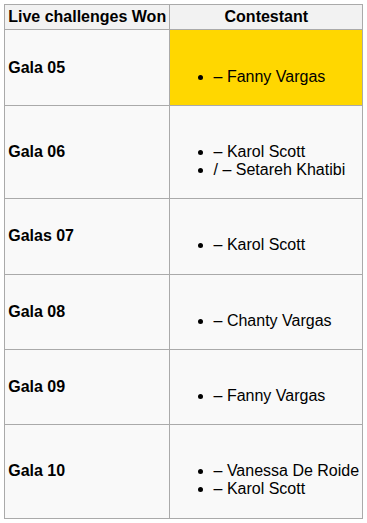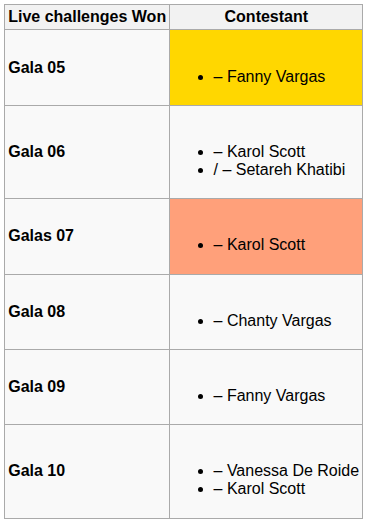(266, 245) no background -> (266, 245) lightsalmon background
